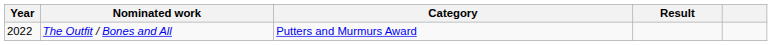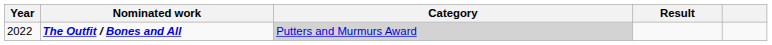(107, 31) normal -> (112, 31) bold
(346, 31) no background -> (346, 31) lightgrey background
